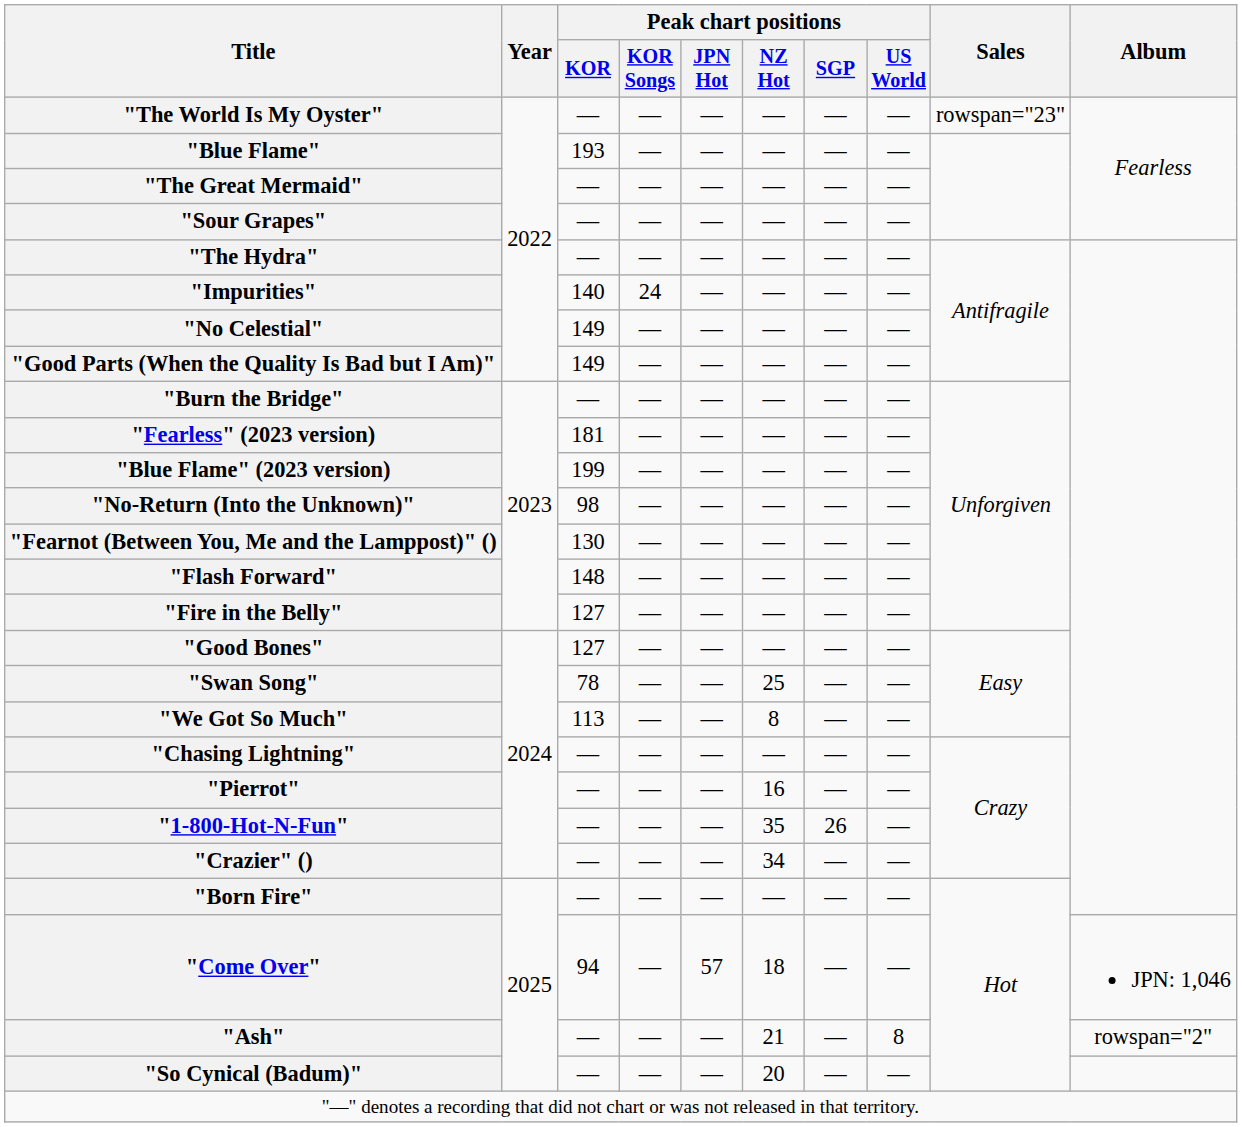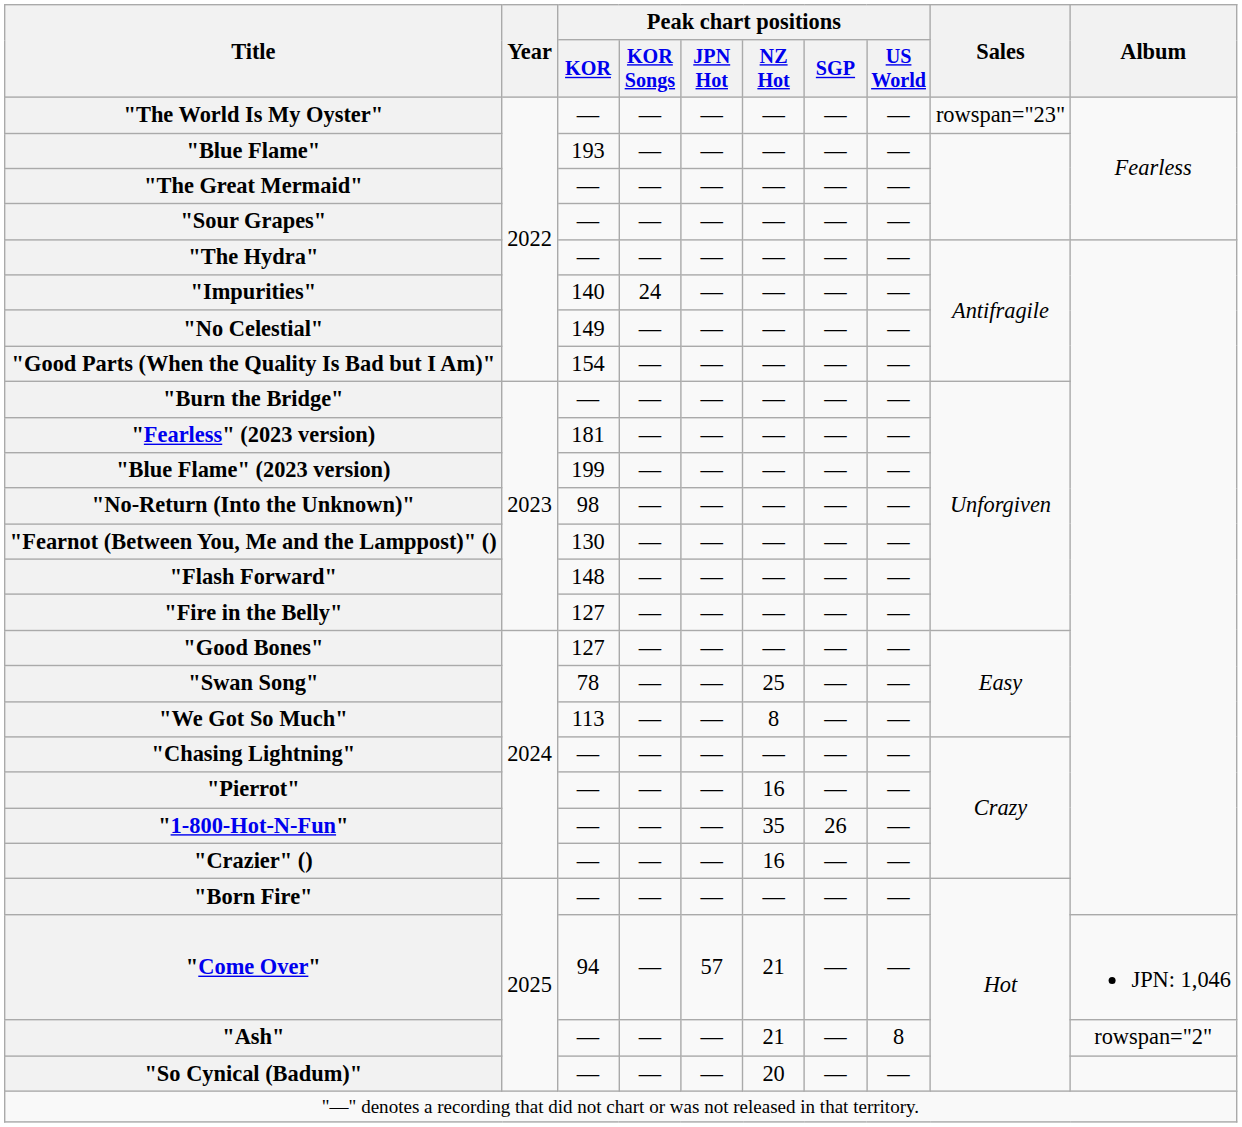(588, 363) 149 -> (588, 363) 154
(774, 860) 34 -> (774, 860) 16
(774, 966) 18 -> (774, 966) 21
